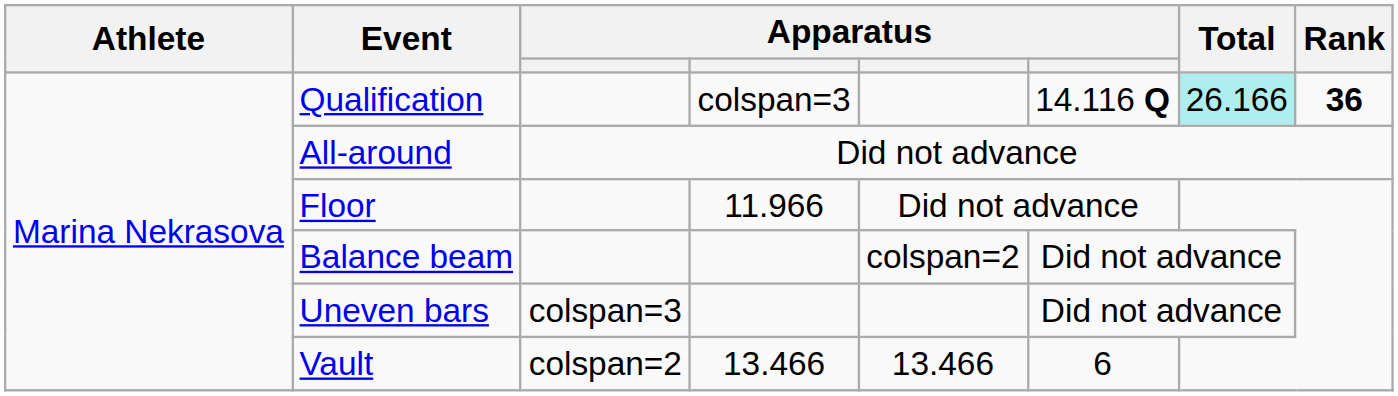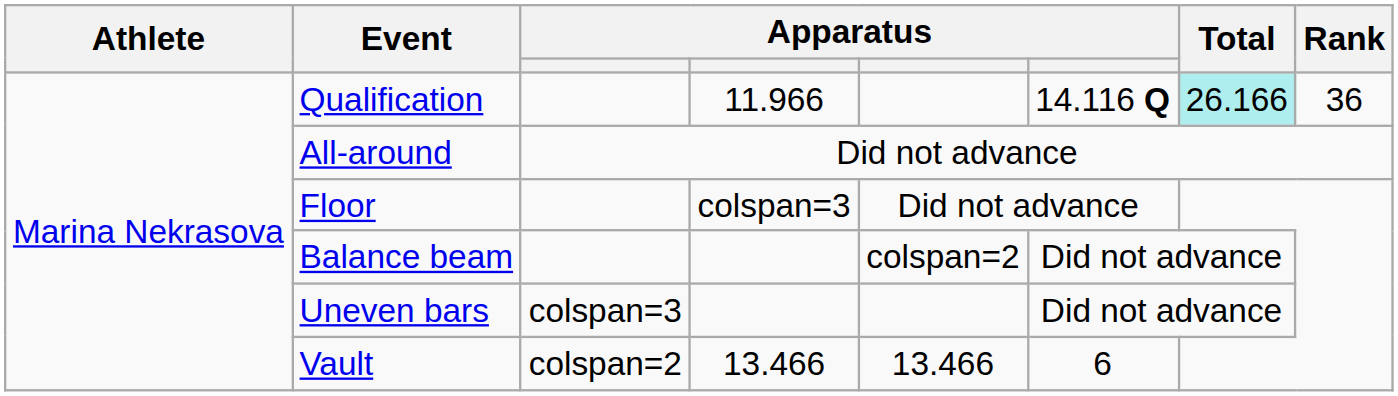(774, 100) colspan=3 -> (774, 100) 11.966
(1344, 100) bold -> (1344, 100) normal
(774, 205) 11.966 -> (774, 205) colspan=3
